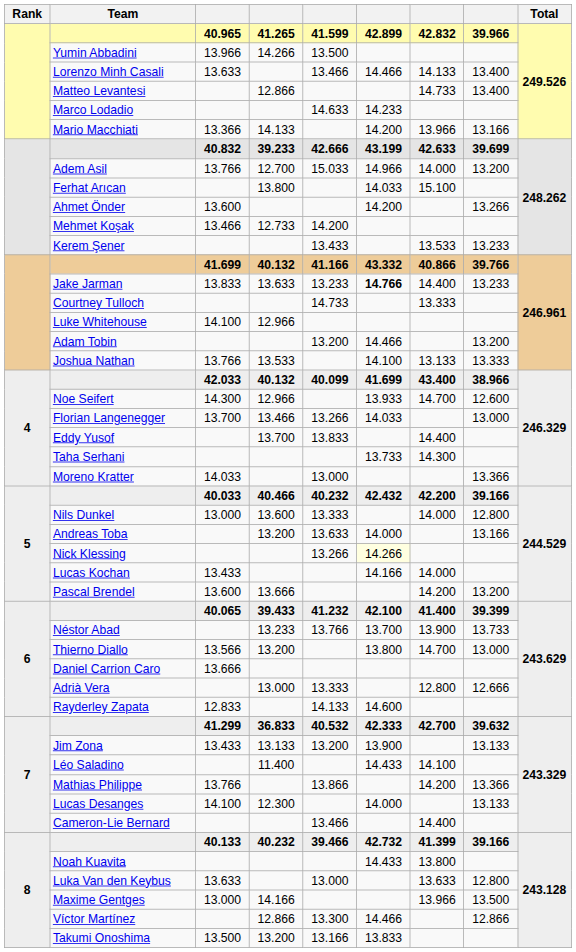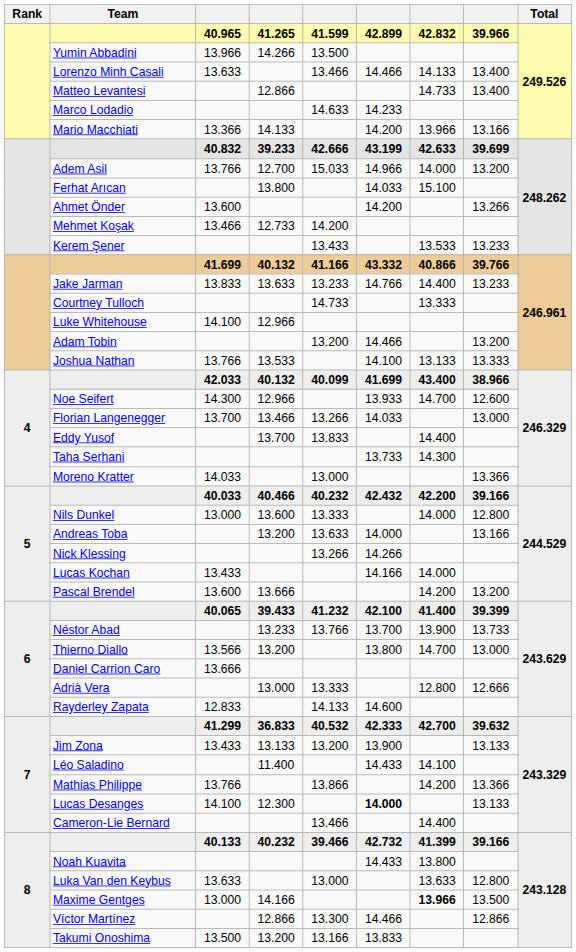(383, 284) bold -> (383, 284) normal
(383, 553) lightyellow background -> (383, 553) no background
(383, 803) normal -> (383, 803) bold
(437, 900) normal -> (437, 900) bold
